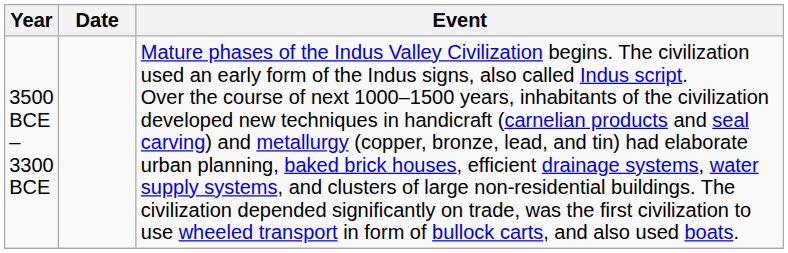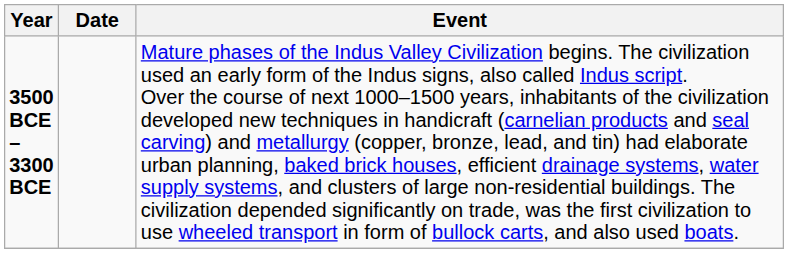(31, 142) normal -> (31, 142) bold
